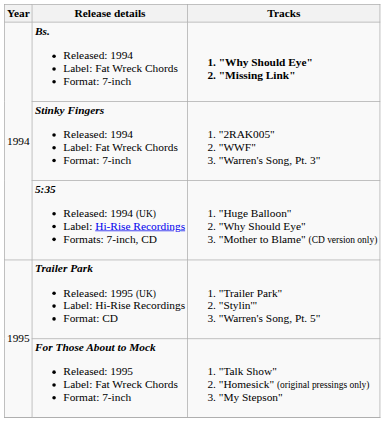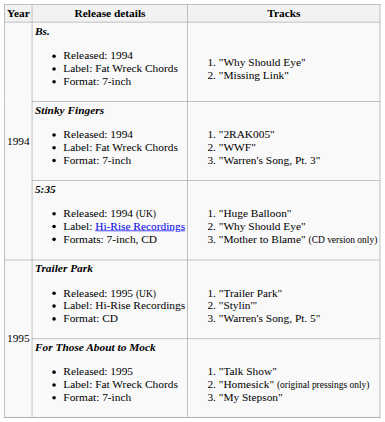(284, 68) bold -> (284, 68) normal
